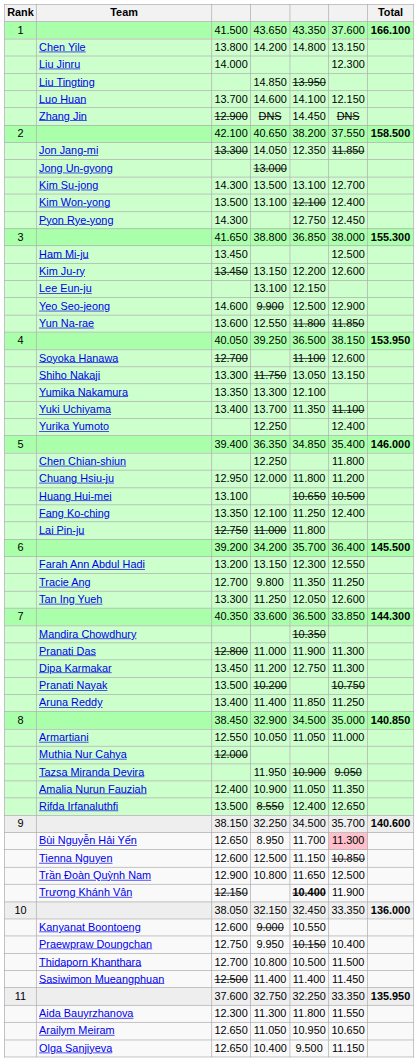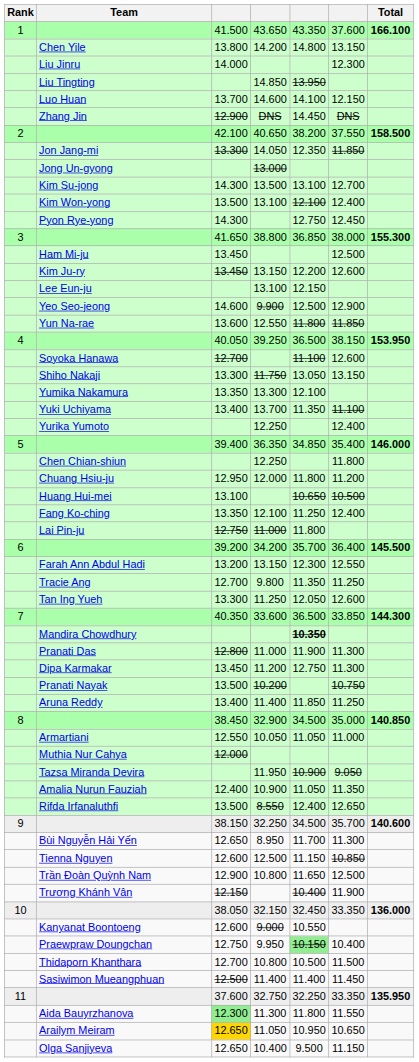(309, 634) normal -> (309, 634) bold
(348, 841) pink background -> (348, 841) no background
(309, 893) bold -> (309, 893) normal
(309, 944) no background -> (309, 944) lightgreen background
(231, 1013) no background -> (231, 1013) lightgreen background
(231, 1031) no background -> (231, 1031) gold background
